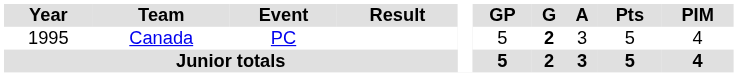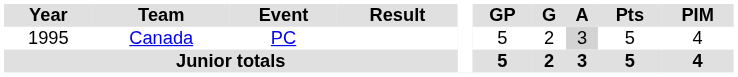(549, 38) bold -> (549, 38) normal
(582, 38) no background -> (582, 38) lightgrey background
